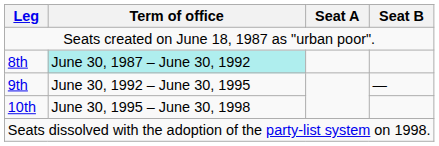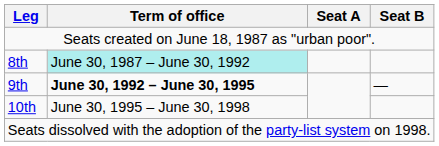(151, 85) normal -> (153, 85) bold
